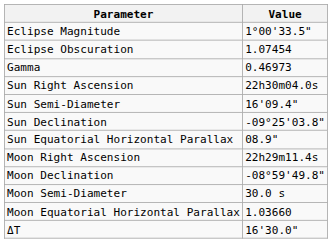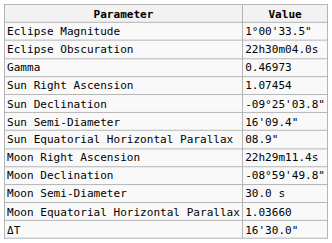(268, 49) 1.07454 -> (282, 49) 22h30m04.0s
(282, 85) 22h30m04.0s -> (268, 85) 1.07454
rows swapped: (57, 121) <-> (64, 103)
